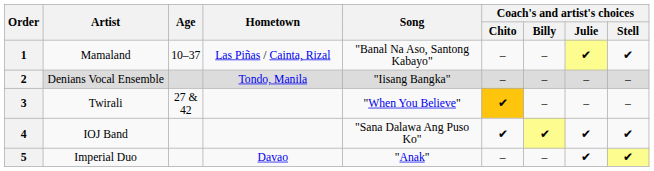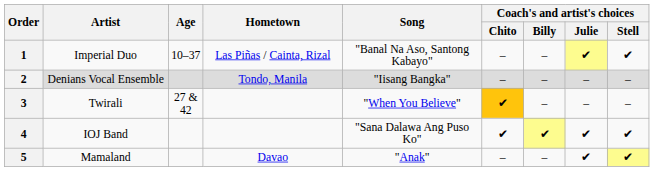(106, 55) Mamaland -> (106, 55) Imperial Duo
(106, 157) Imperial Duo -> (106, 157) Mamaland
